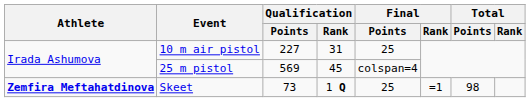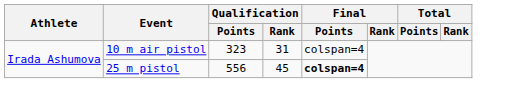(290, 50) 227 -> (236, 50) 323
(388, 50) 25 -> (334, 50) colspan=4
(290, 68) 569 -> (236, 68) 556
(388, 68) normal -> (334, 68) bold
- row: (176, 87)
